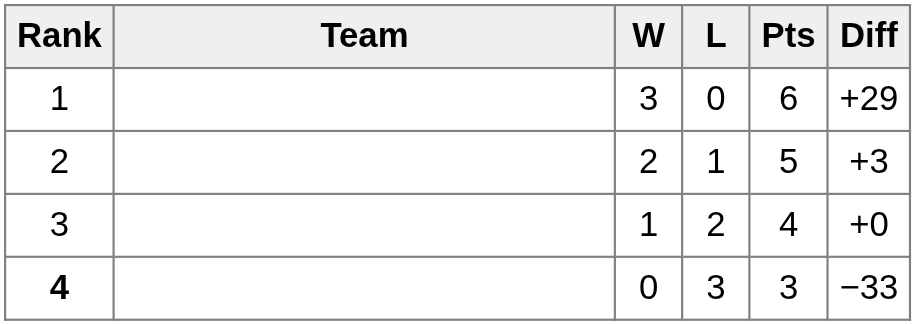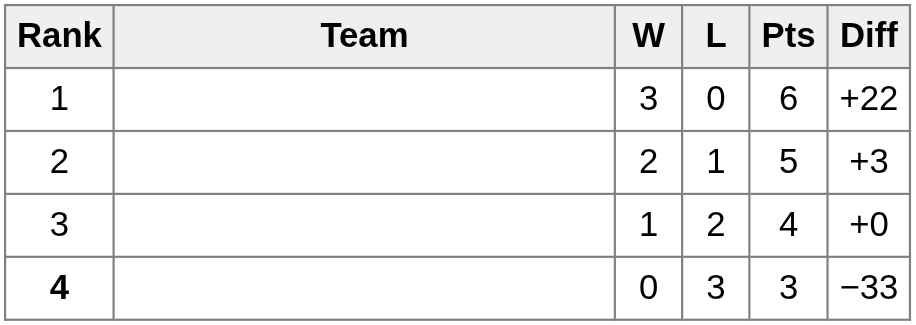(869, 98) +29 -> (869, 98) +22
